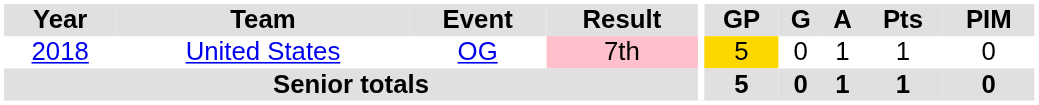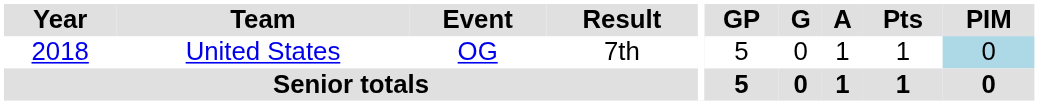(622, 51) pink background -> (622, 51) no background
(742, 51) gold background -> (742, 51) no background
(989, 51) no background -> (989, 51) lightblue background
